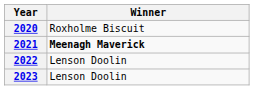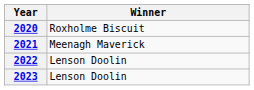(97, 45) bold -> (97, 45) normal
